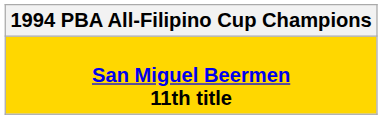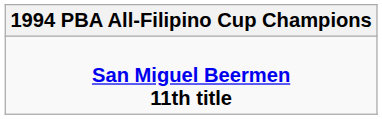(191, 86) gold background -> (191, 86) no background
